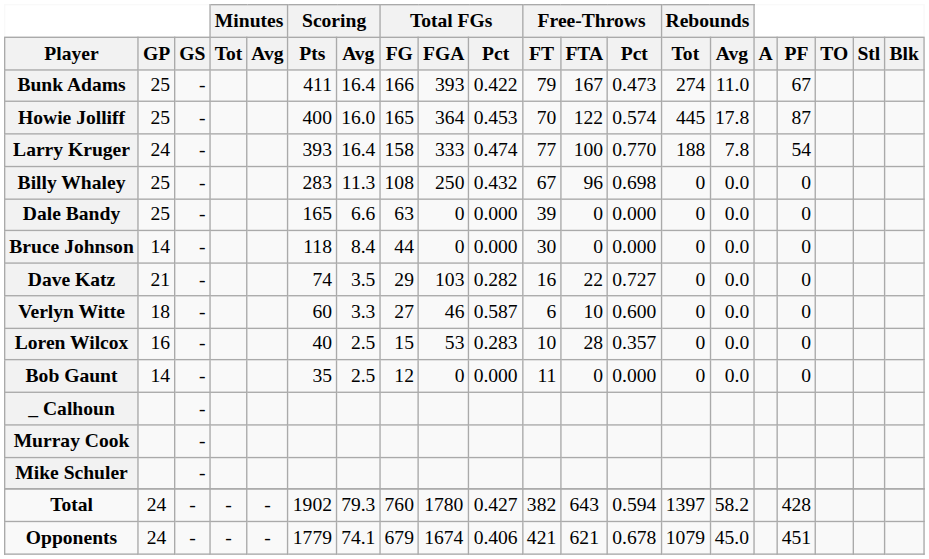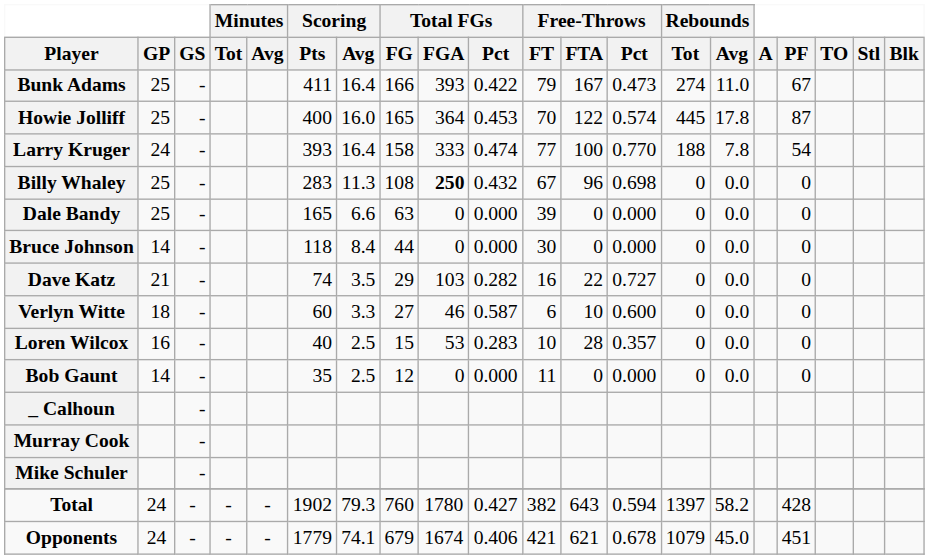(450, 182) normal -> (450, 182) bold
